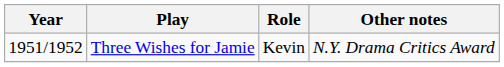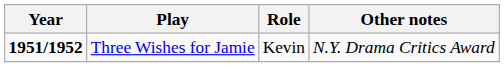(46, 47) normal -> (46, 47) bold
